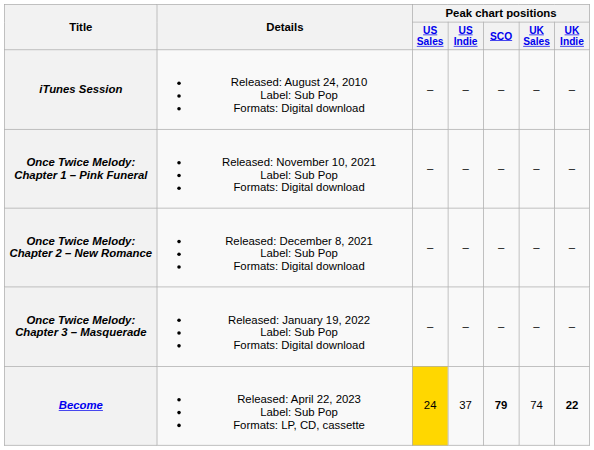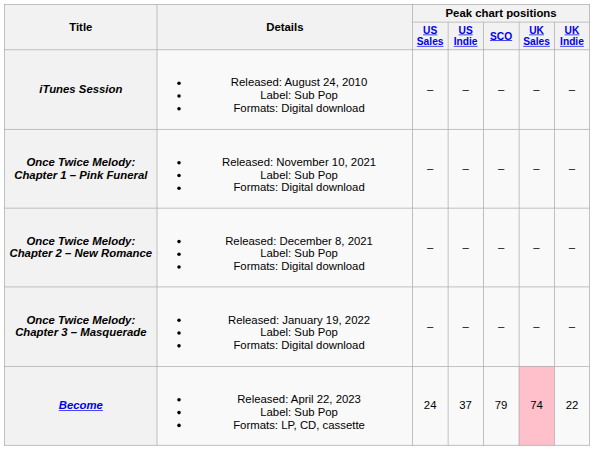(430, 405) gold background -> (430, 405) no background
(501, 405) bold -> (501, 405) normal
(537, 405) no background -> (537, 405) pink background
(572, 405) bold -> (572, 405) normal
